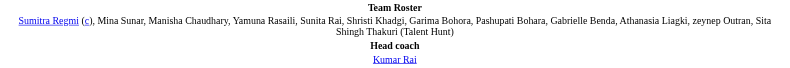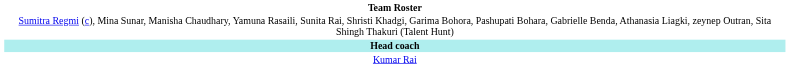(395, 46) no background -> (395, 46) paleturquoise background
